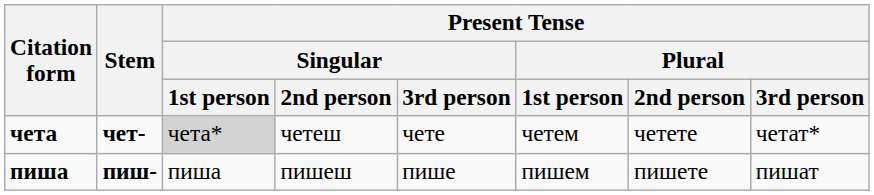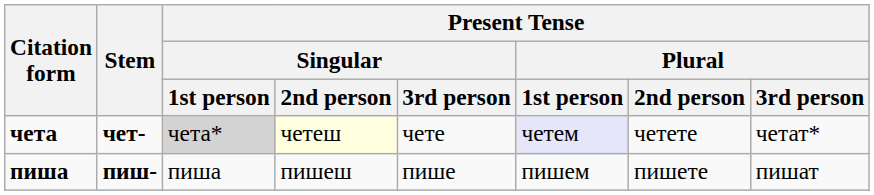(311, 134) no background -> (311, 134) lightyellow background
(550, 134) no background -> (550, 134) lavender background
